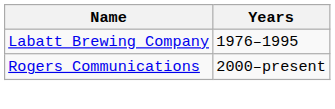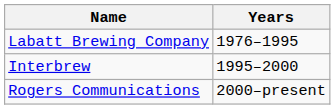+ row: (49, 67)
